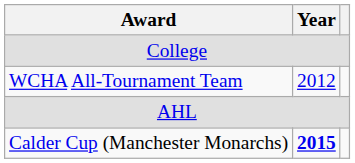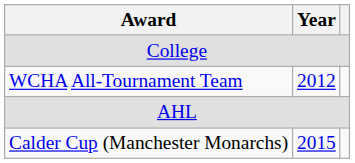(316, 142) bold -> (316, 142) normal
